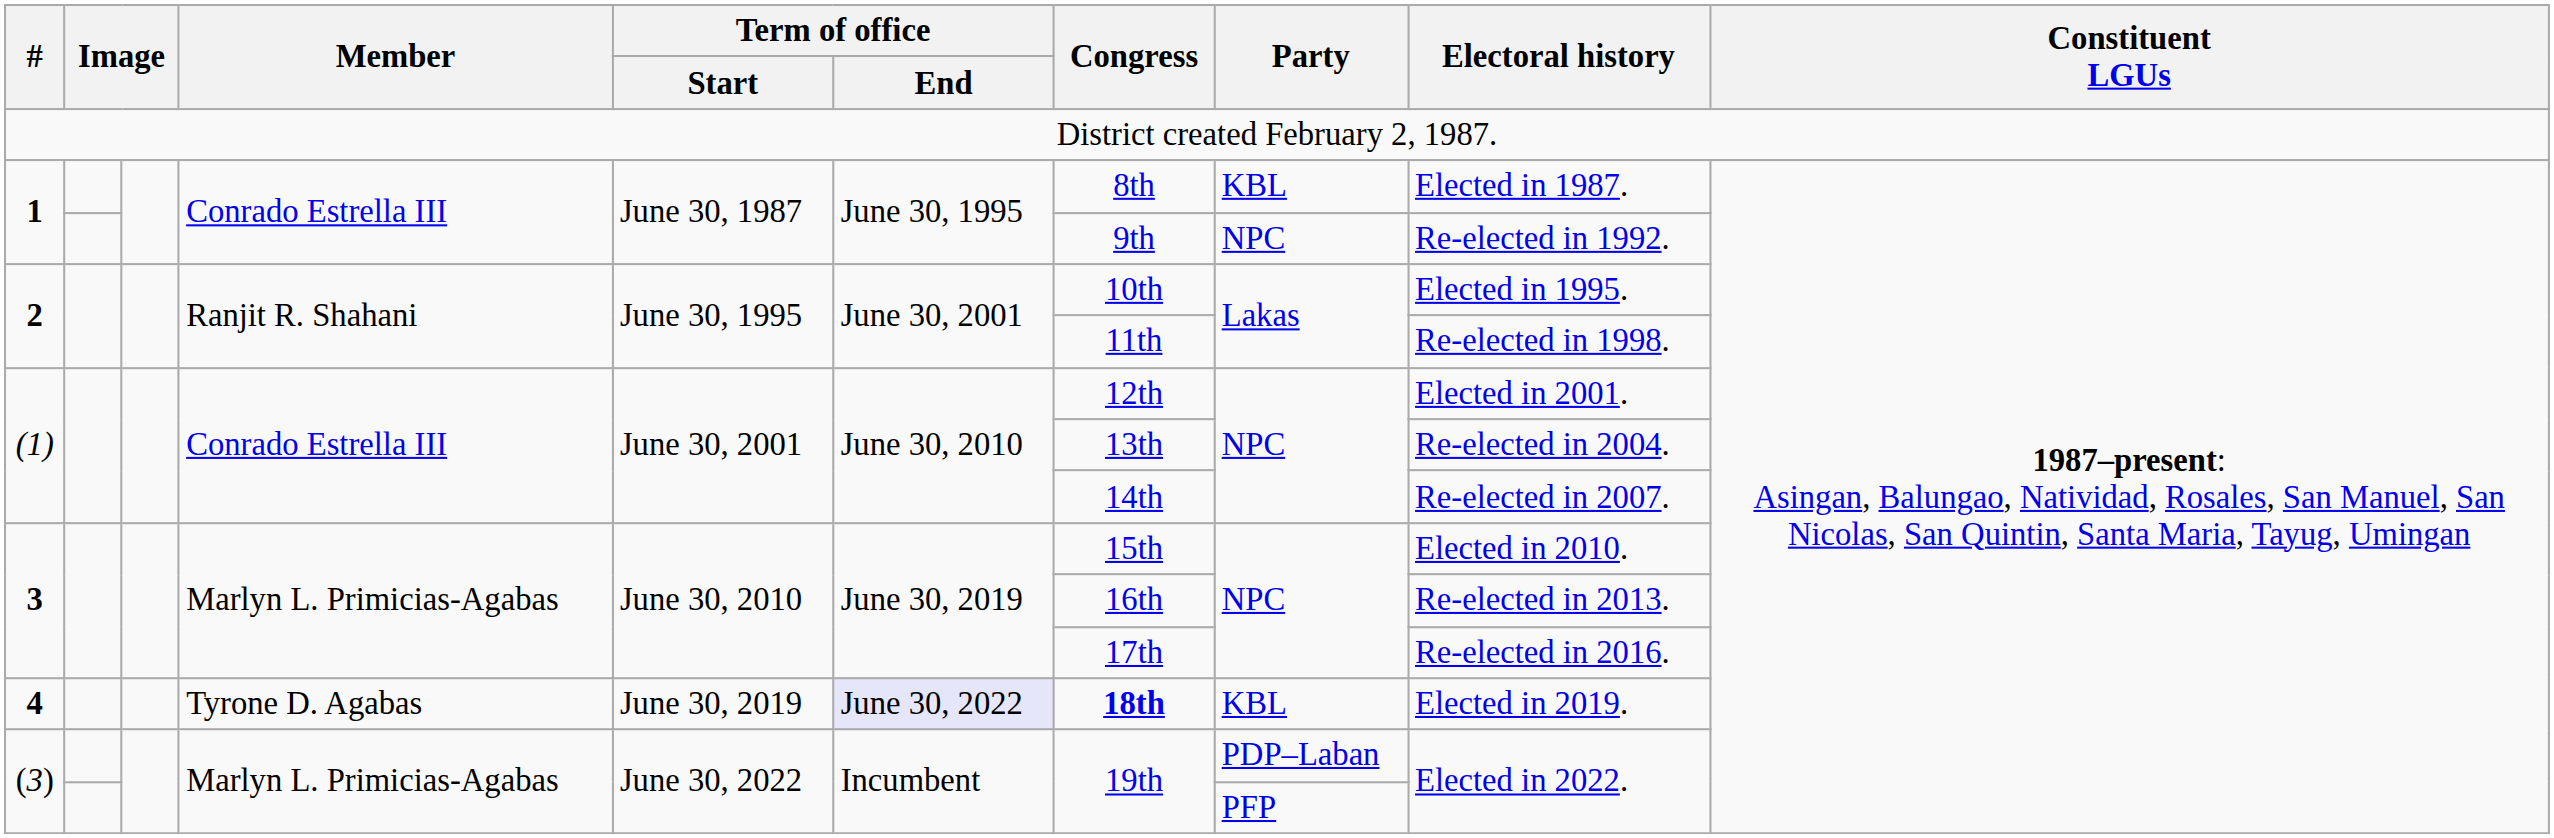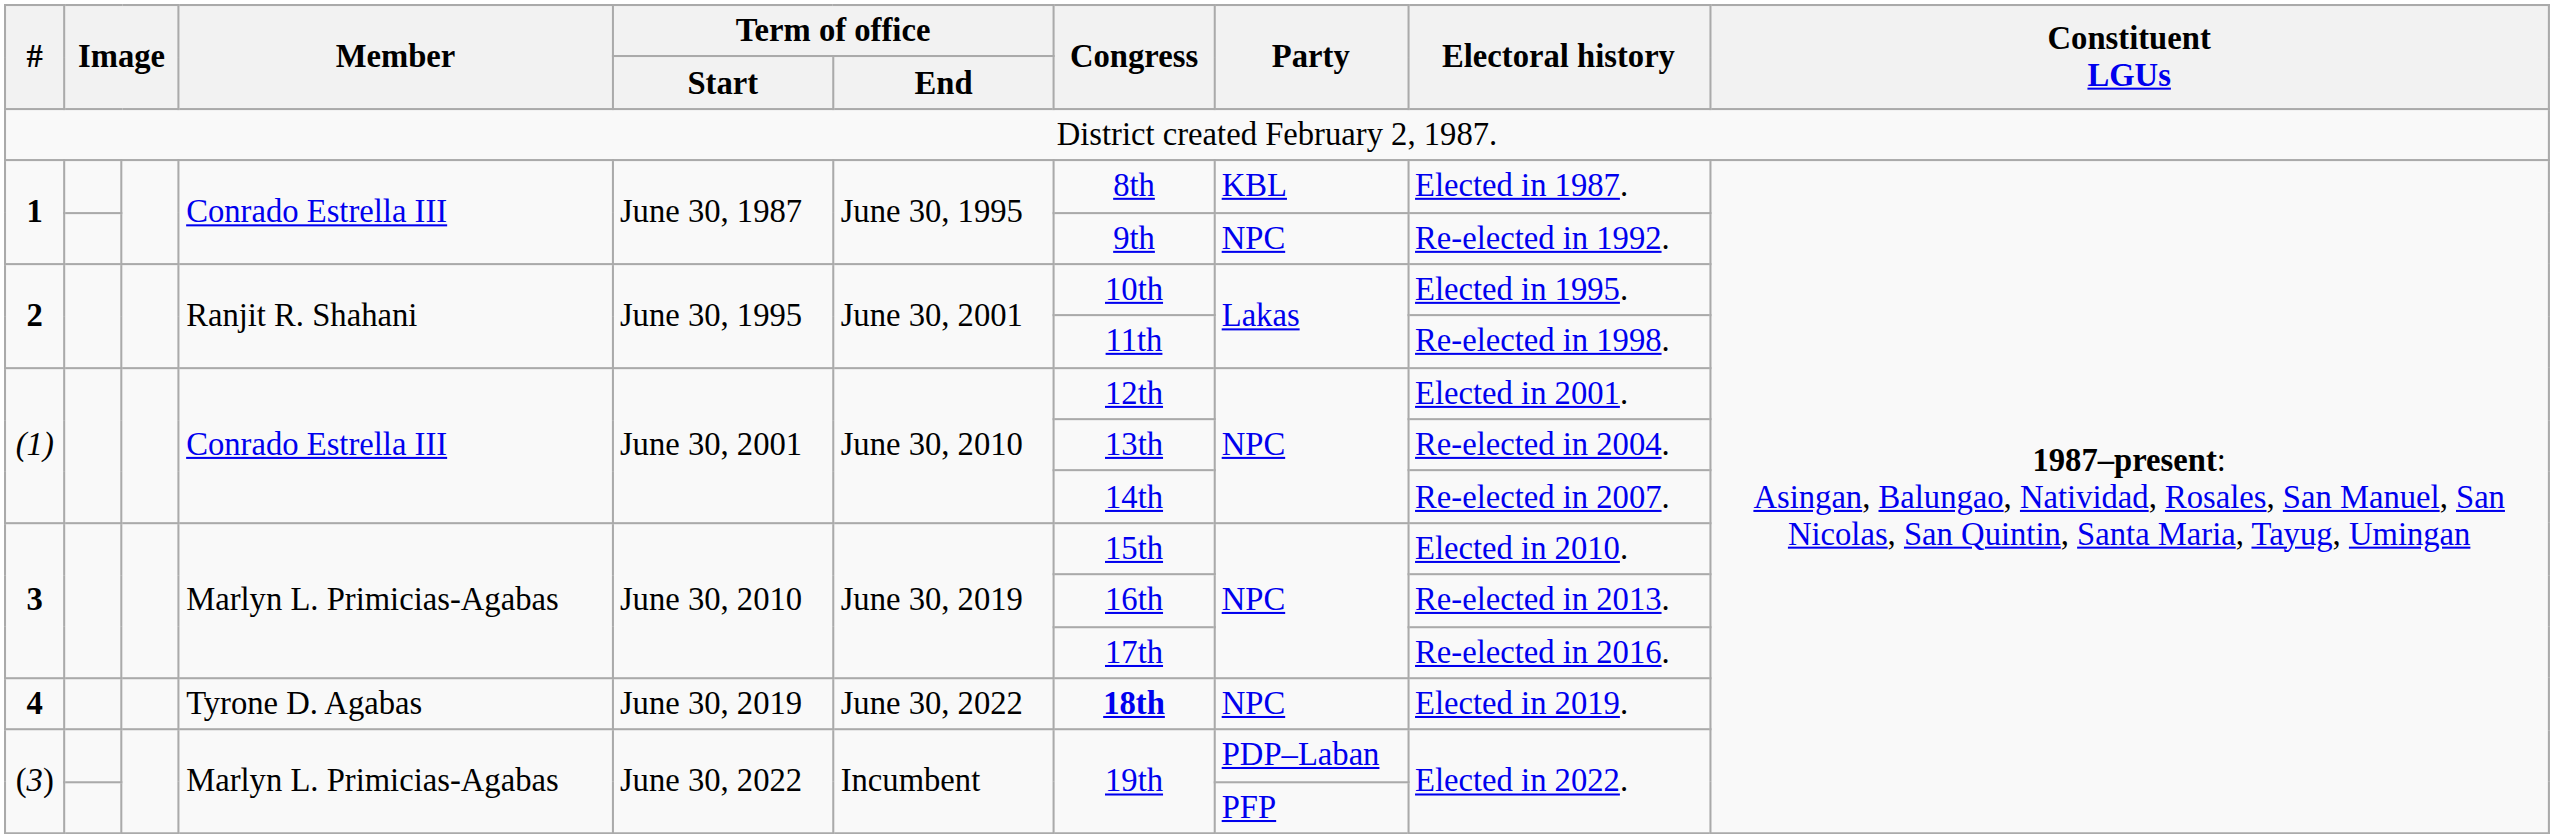(932, 703) lavender background -> (932, 703) no background
(1254, 703) KBL -> (1253, 703) NPC
